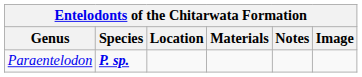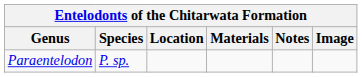(114, 60) bold -> (114, 60) normal
